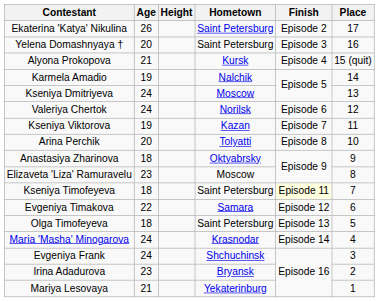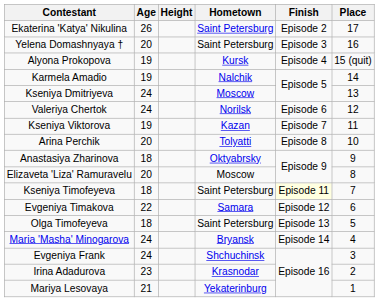(146, 61) 21 -> (146, 61) 19
(146, 175) 23 -> (146, 175) 20
(235, 239) Krasnodar -> (235, 239) Bryansk
(235, 272) Bryansk -> (235, 272) Krasnodar
